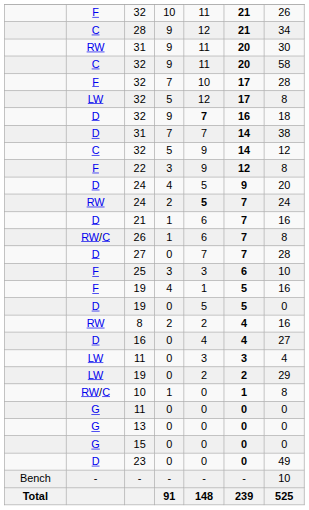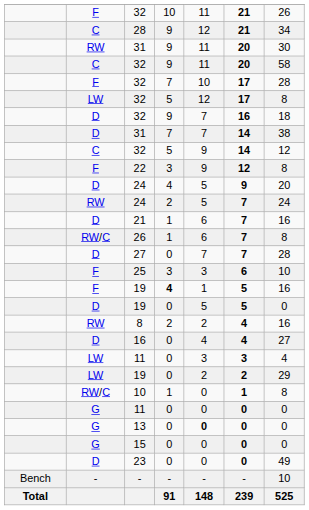(204, 116) bold -> (204, 116) normal
(204, 202) bold -> (204, 202) normal
(169, 289) normal -> (169, 289) bold
(204, 427) normal -> (204, 427) bold
